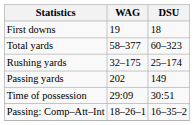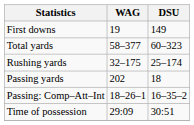(156, 29) 18 -> (158, 29) 149
(158, 79) 149 -> (156, 79) 18
rows swapped: (56, 112) <-> (47, 95)
